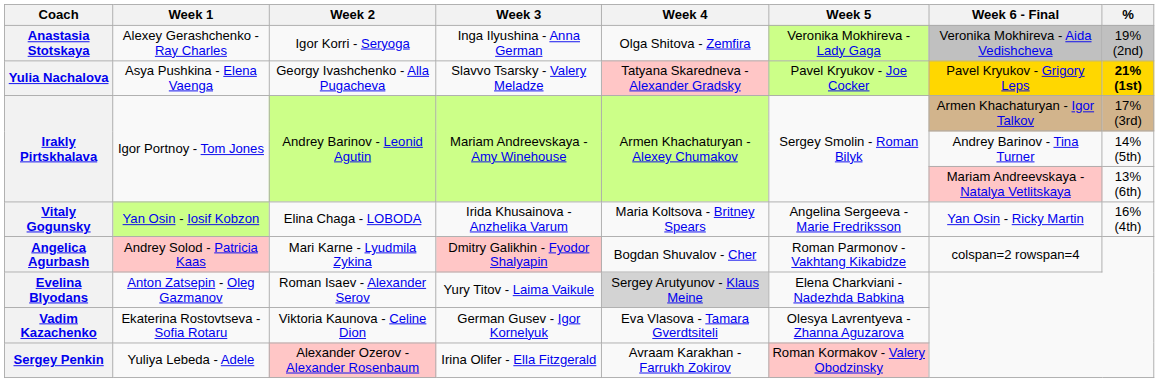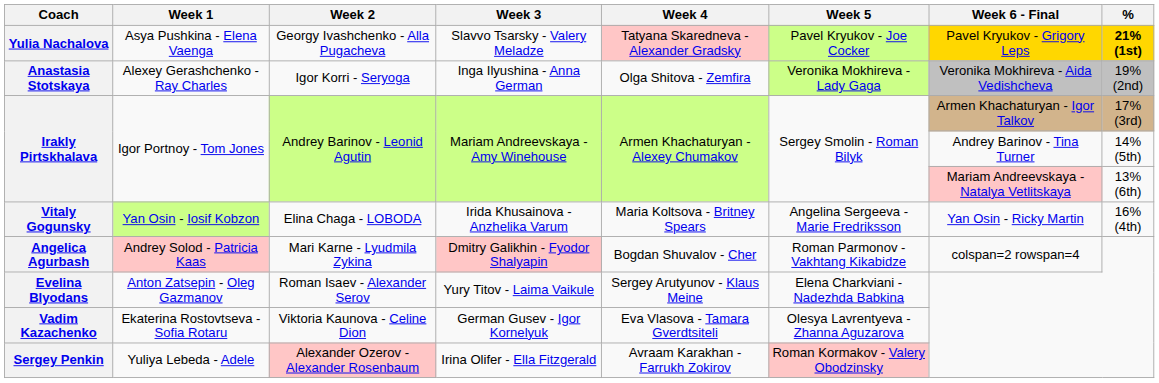rows swapped: (59, 78) <-> (59, 43)
(685, 290) lightgrey background -> (685, 290) no background
